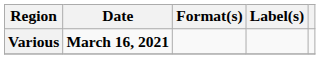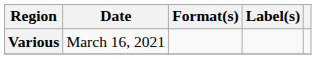(118, 41) bold -> (116, 41) normal
